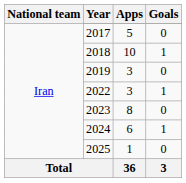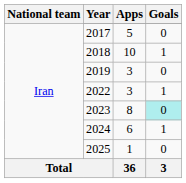(164, 110) no background -> (164, 110) paleturquoise background
